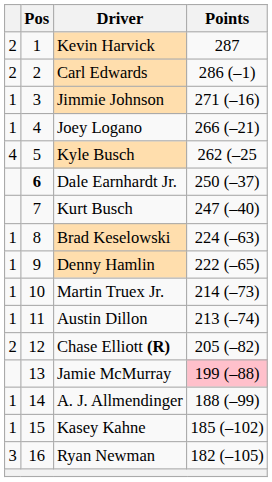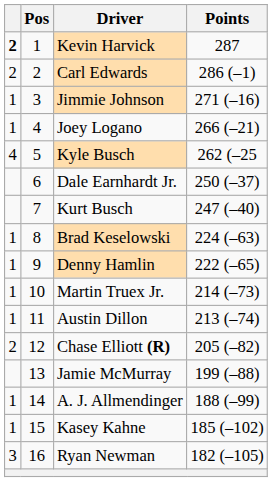(13, 45) normal -> (13, 45) bold
(37, 182) bold -> (37, 182) normal
(227, 373) pink background -> (227, 373) no background
